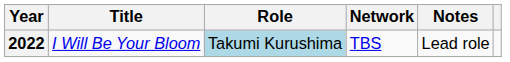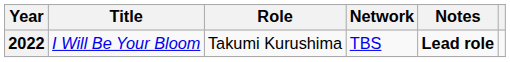(275, 43) lightblue background -> (275, 43) no background
(456, 43) normal -> (458, 43) bold
